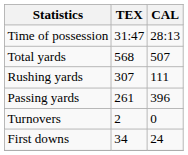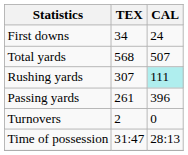rows swapped: (38, 139) <-> (58, 35)
(160, 77) no background -> (160, 77) paleturquoise background
